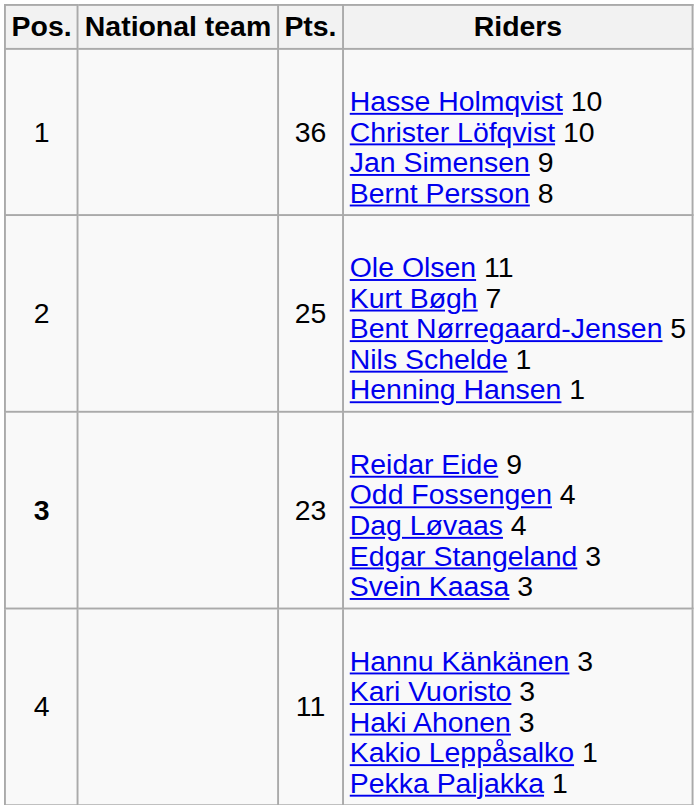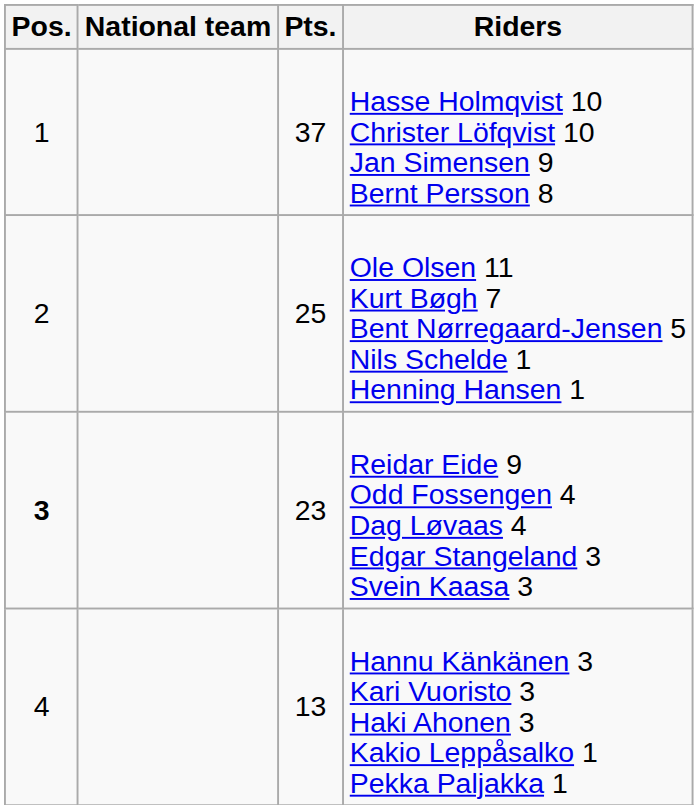(310, 132) 36 -> (310, 132) 37
(310, 706) 11 -> (310, 706) 13
